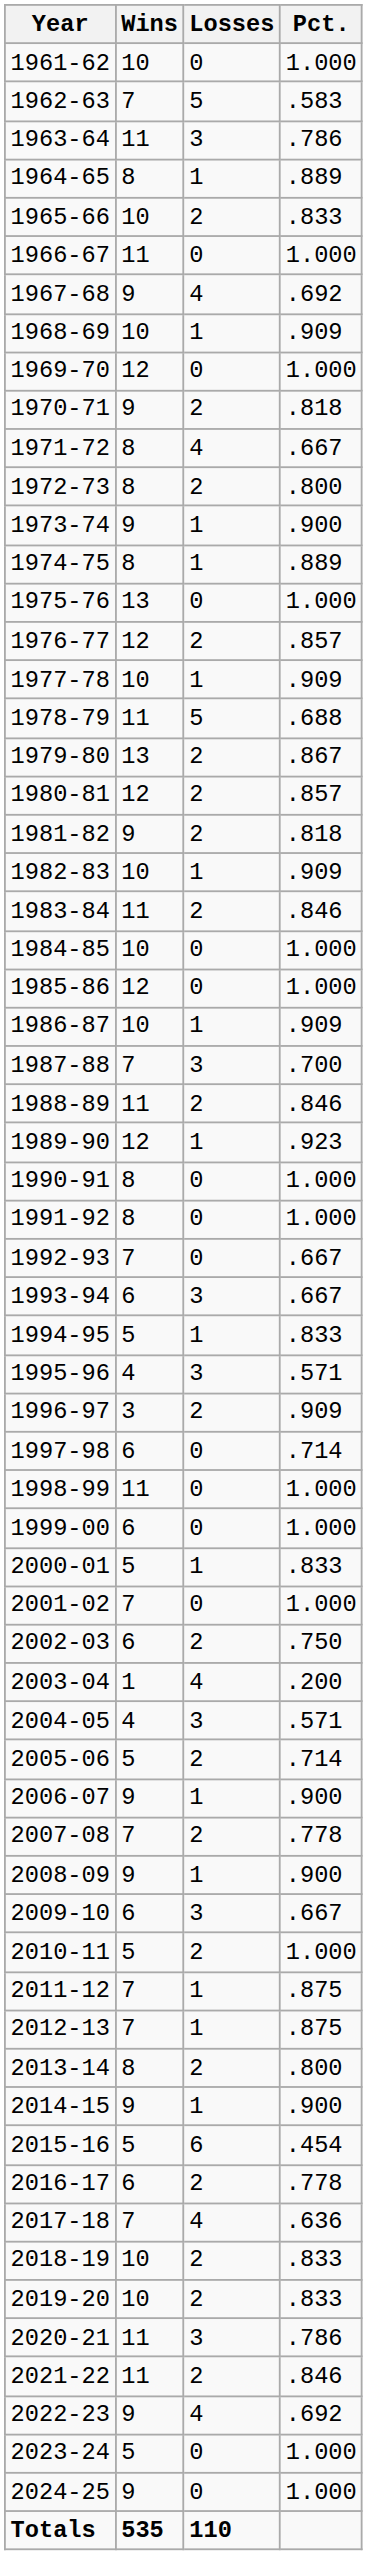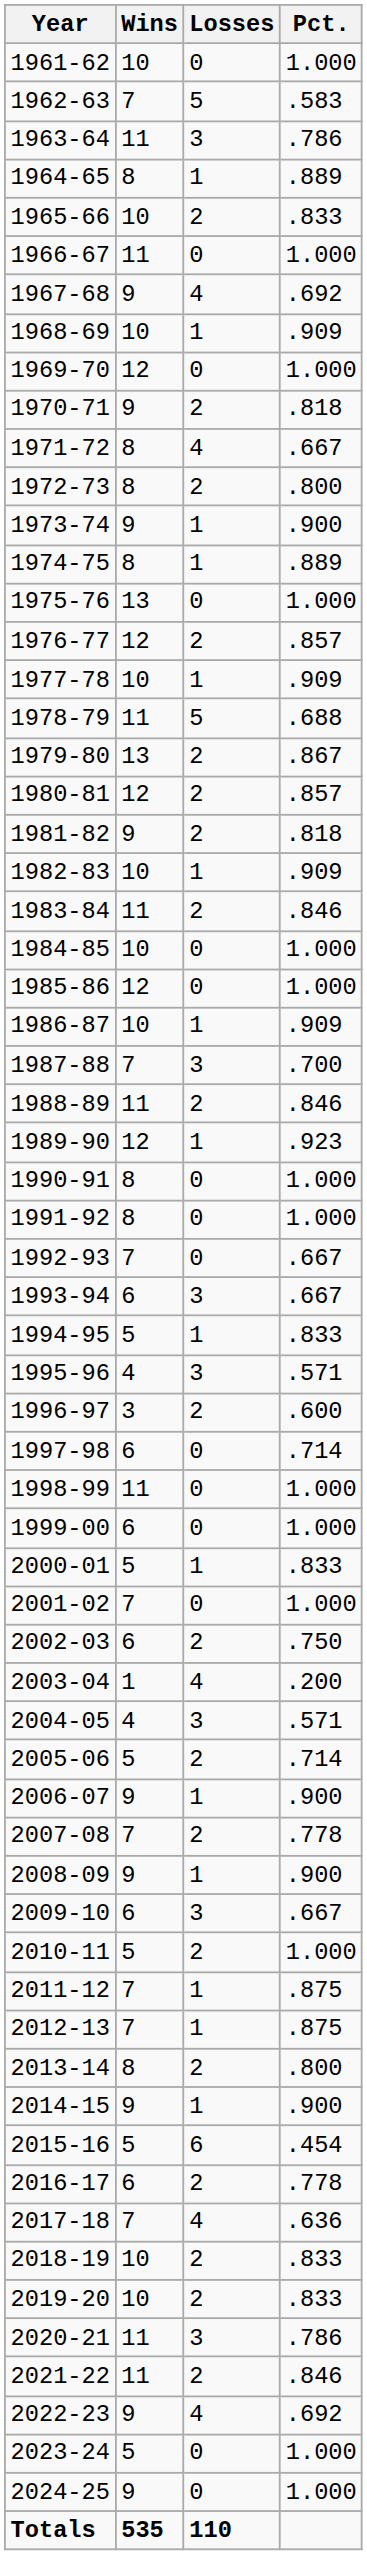(314, 1412) .909 -> (314, 1412) .600
